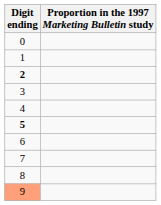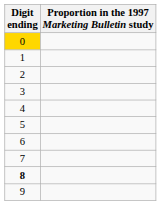(22, 41) no background -> (22, 41) gold background
(22, 74) bold -> (22, 74) normal
(22, 125) bold -> (22, 125) normal
(22, 175) normal -> (22, 175) bold
(22, 192) lightsalmon background -> (22, 192) no background
